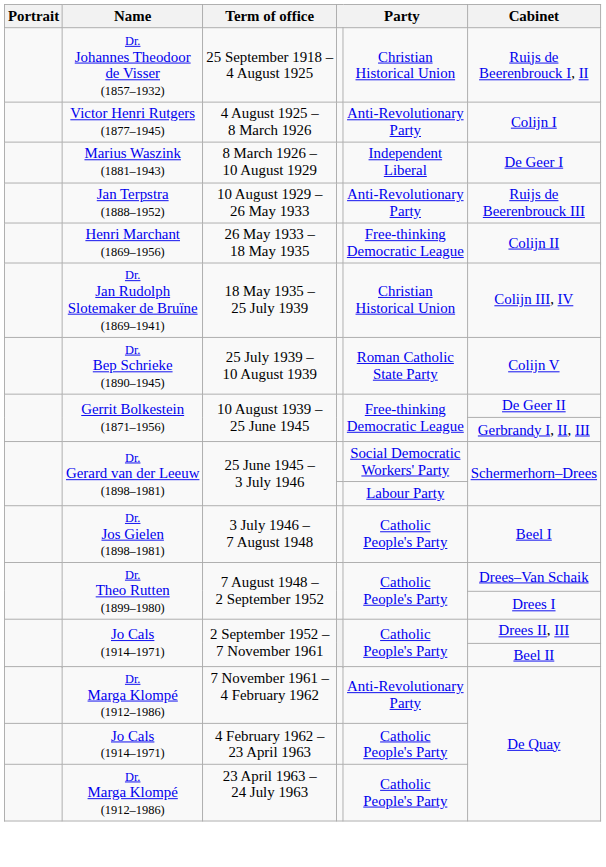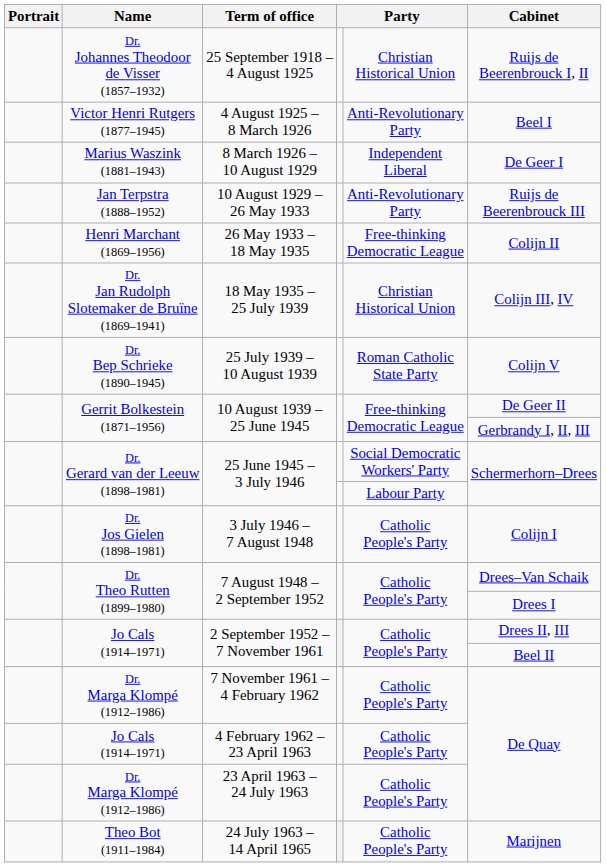(534, 122) Colijn I -> (534, 122) Beel I
(534, 533) Beel I -> (534, 533) Colijn I
(405, 695) Anti-Revolutionary Party -> (405, 695) Catholic People's Party
+ row: (133, 841)
